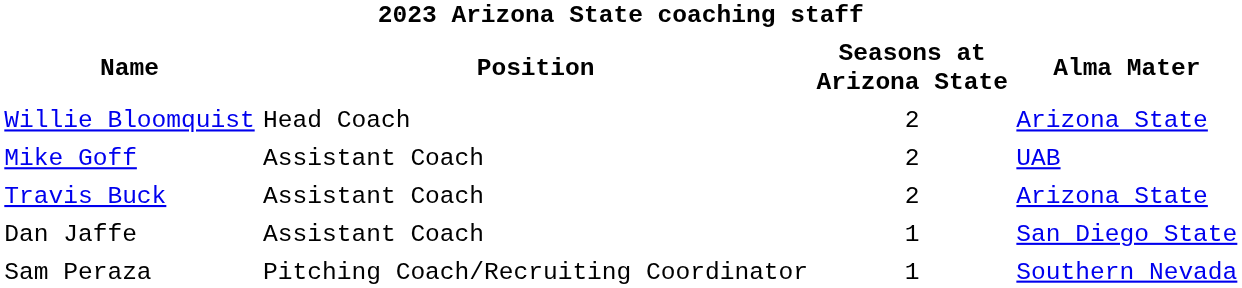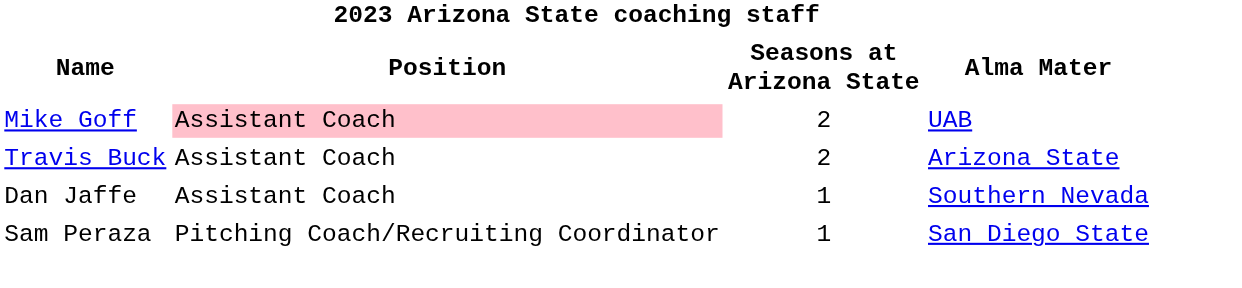- row: (129, 121)
(374, 159) no background -> (285, 121) pink background
(1127, 234) San Diego State -> (1038, 197) Southern Nevada
(1127, 272) Southern Nevada -> (1038, 234) San Diego State
